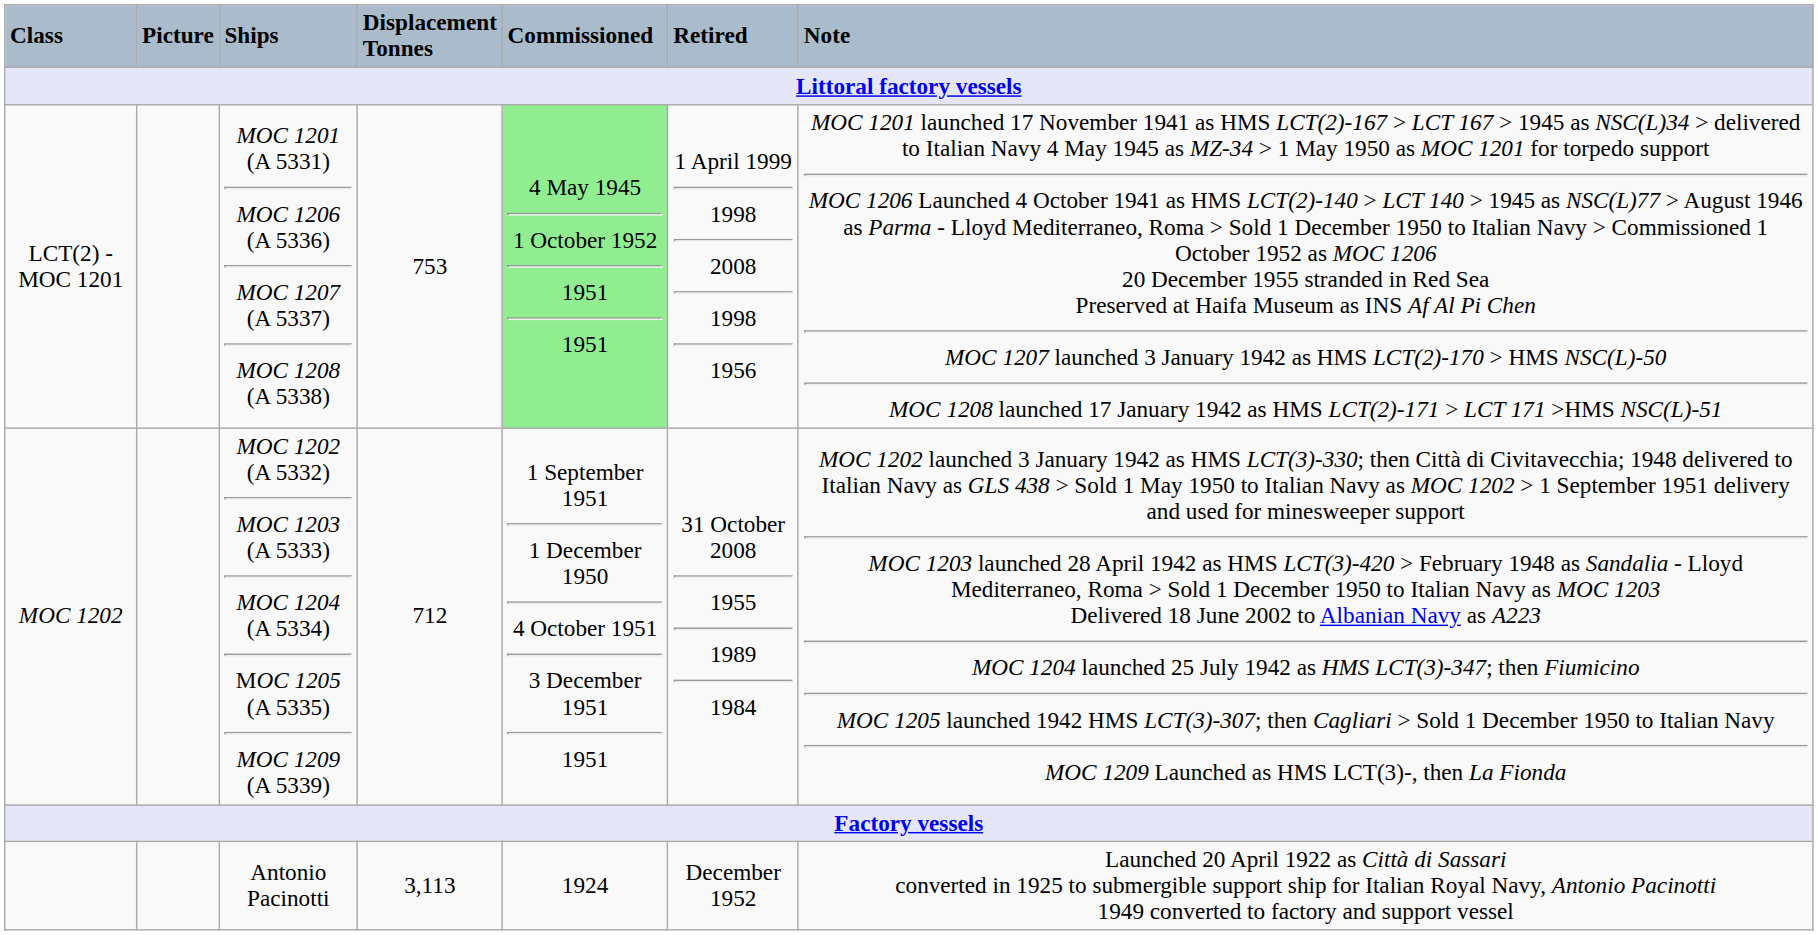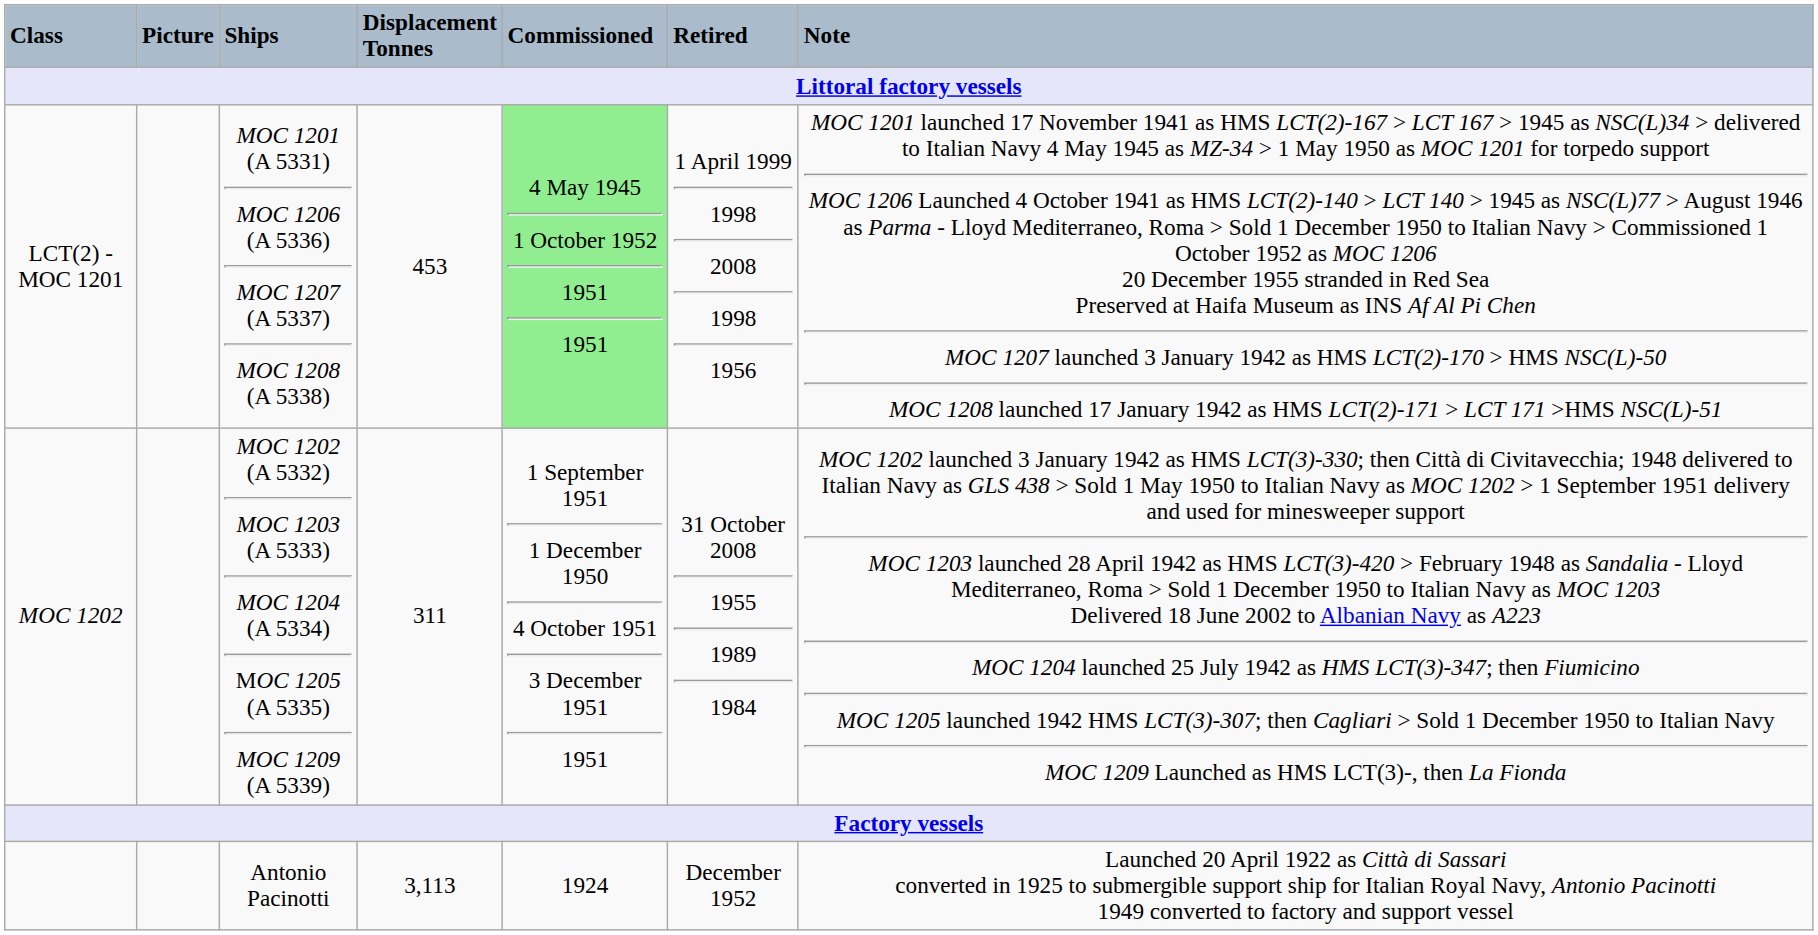(430, 266) 753 -> (430, 266) 453
(430, 616) 712 -> (430, 616) 311
